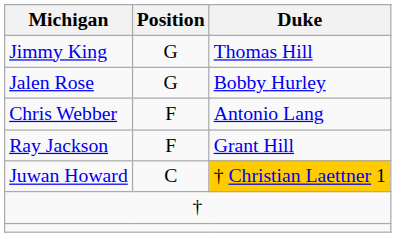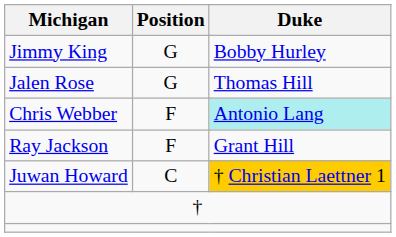(263, 51) Thomas Hill -> (270, 51) Bobby Hurley
(270, 82) Bobby Hurley -> (263, 82) Thomas Hill
(269, 113) no background -> (269, 113) paleturquoise background
